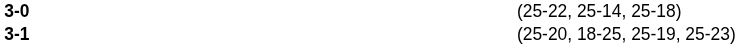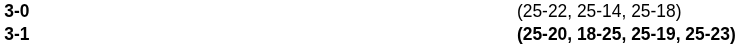(626, 34) normal -> (626, 34) bold
